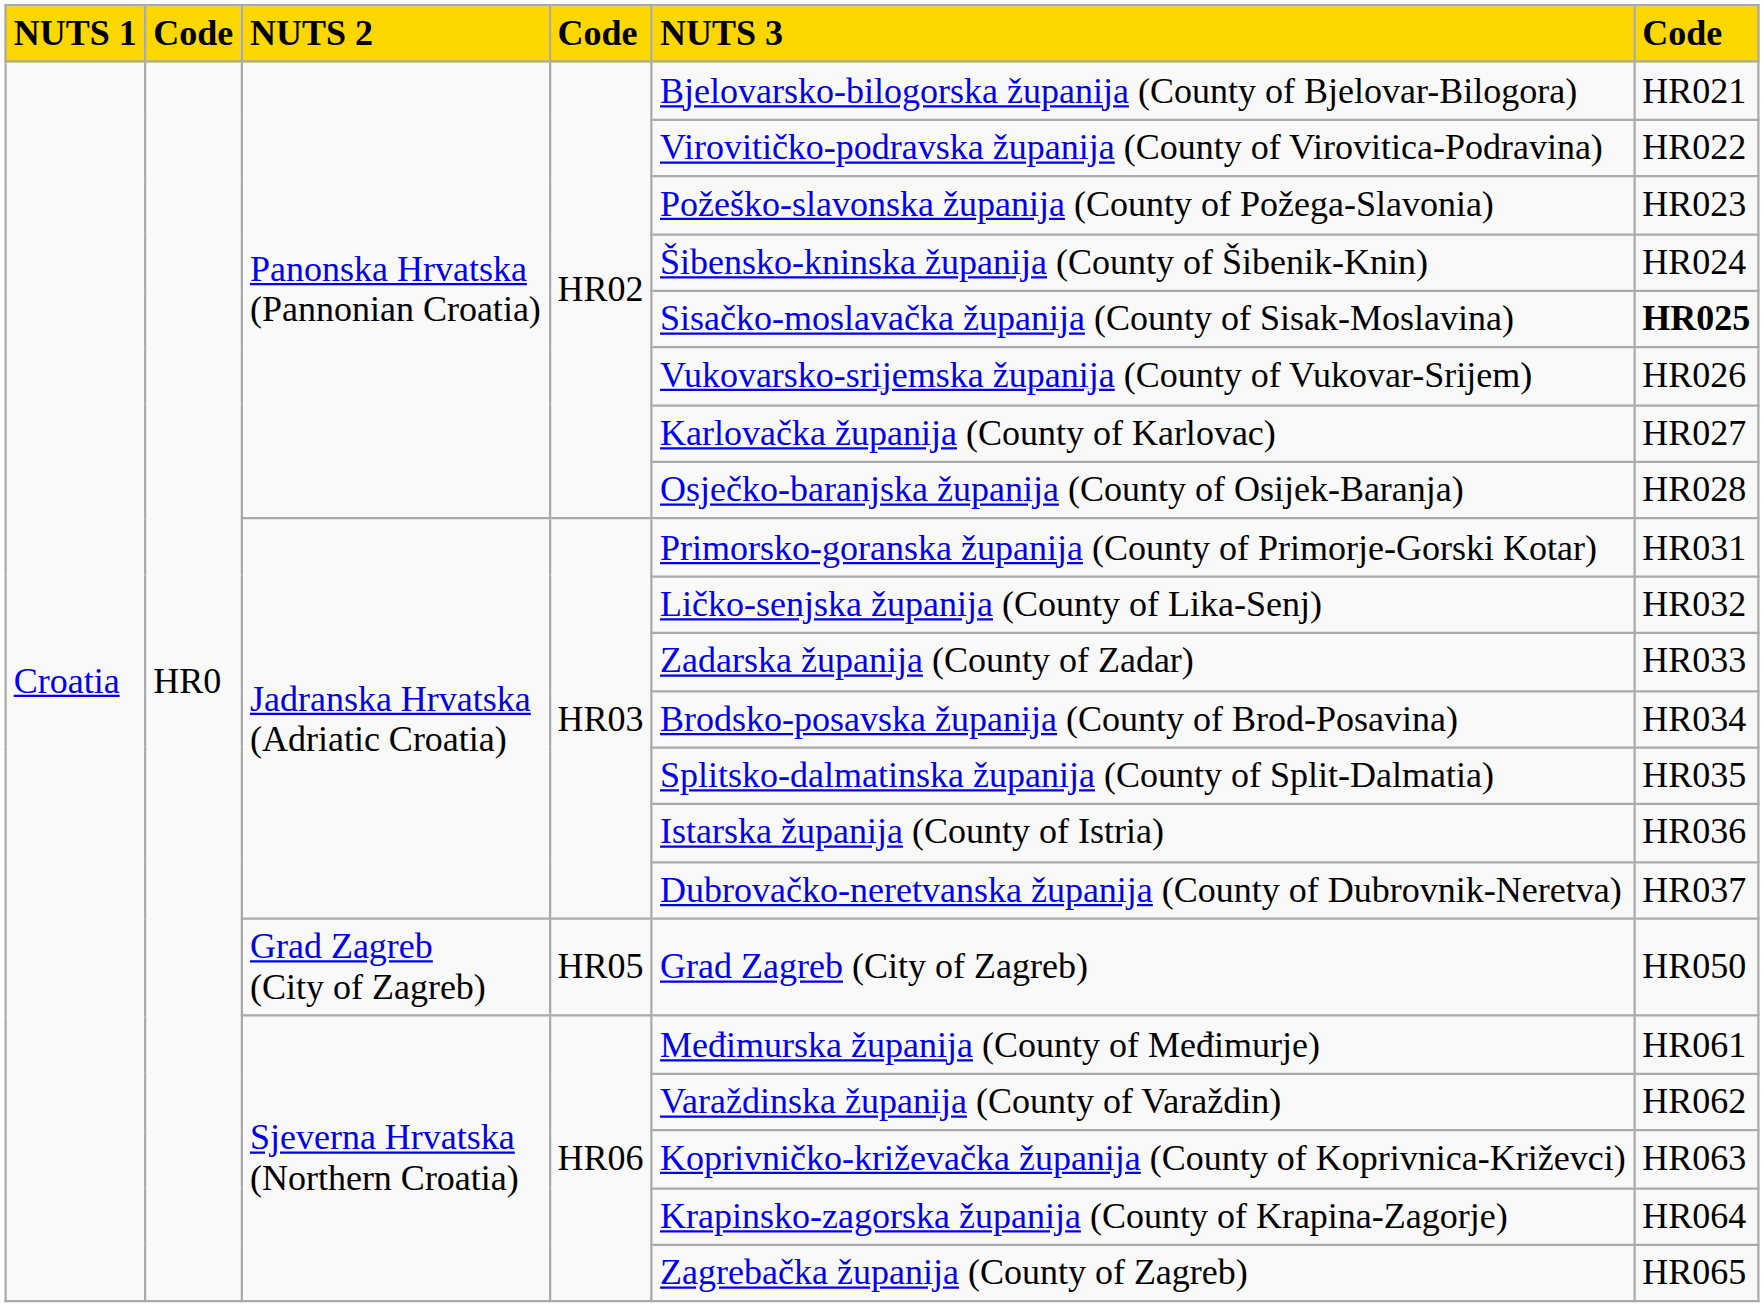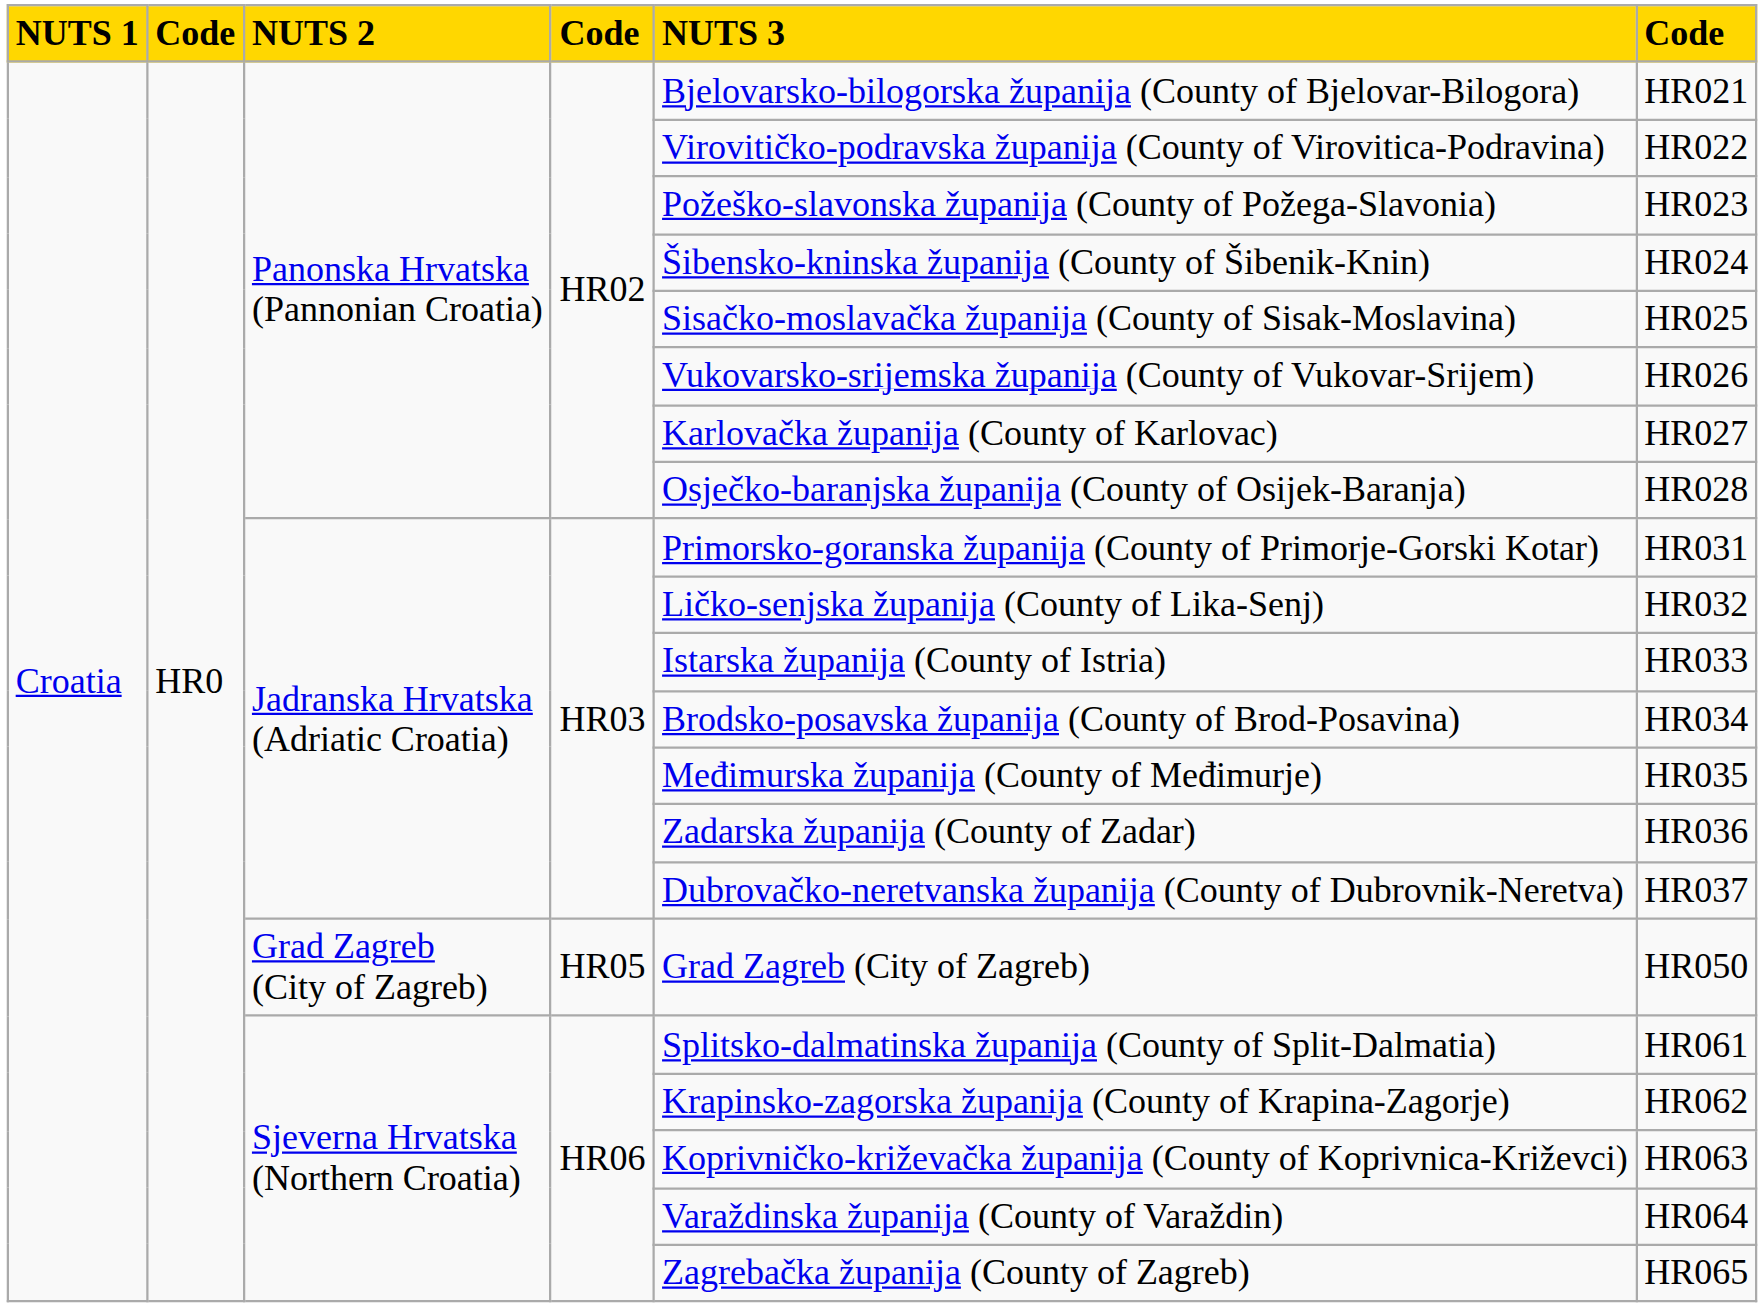(1696, 318) bold -> (1696, 318) normal
(927, 661) Zadarska županija (County of Zadar) -> (914, 661) Istarska županija (County of Istria)
(1077, 775) Splitsko-dalmatinska županija (County of Split-Dalmatia) -> (992, 775) Međimurska županija (County of Međimurje)
(912, 832) Istarska županija (County of Istria) -> (929, 832) Zadarska županija (County of Zadar)
(990, 1044) Međimurska županija (County of Međimurje) -> (1079, 1044) Splitsko-dalmatinska županija (County of Split-Dalmatia)
(971, 1101) Varaždinska županija (County of Varaždin) -> (1086, 1101) Krapinsko-zagorska županija (County of Krapina-Zagorje)
(1084, 1215) Krapinsko-zagorska županija (County of Krapina-Zagorje) -> (973, 1215) Varaždinska županija (County of Varaždin)
